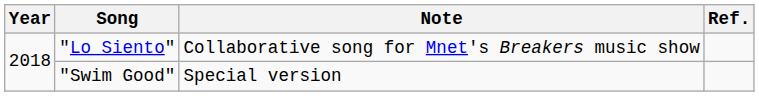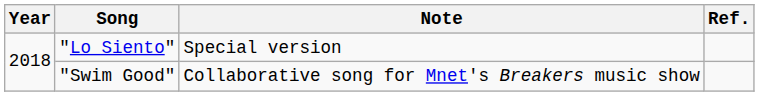(442, 48) Collaborative song for Mnet's Breakers music show -> (263, 48) Special version
(263, 76) Special version -> (442, 76) Collaborative song for Mnet's Breakers music show
